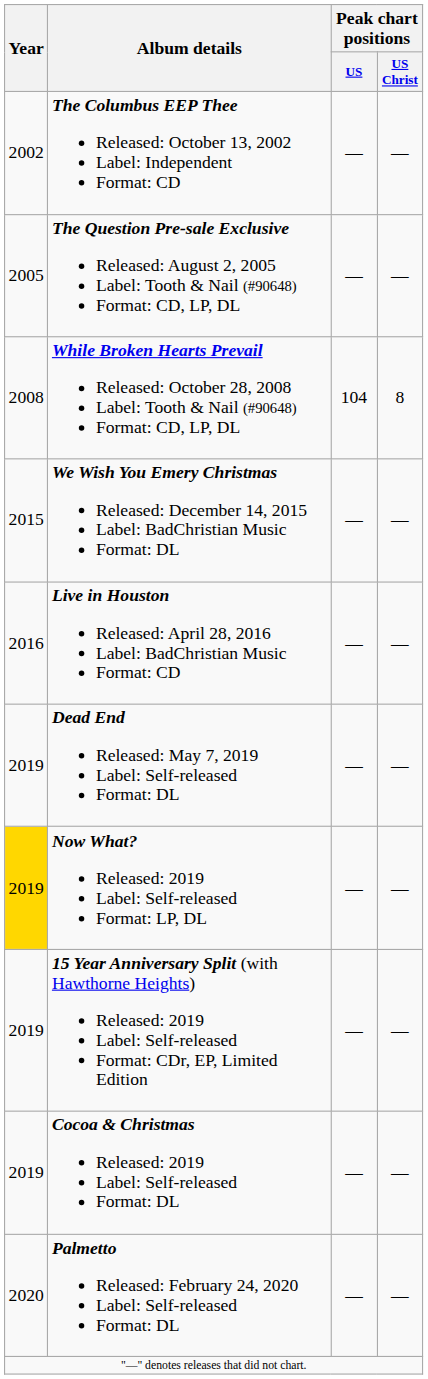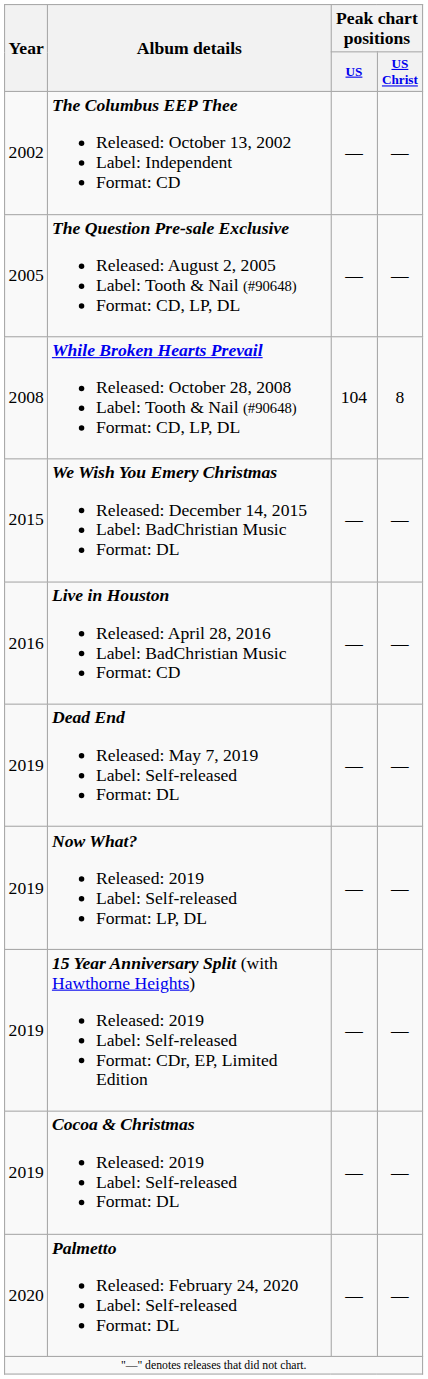(26, 887) gold background -> (26, 887) no background
